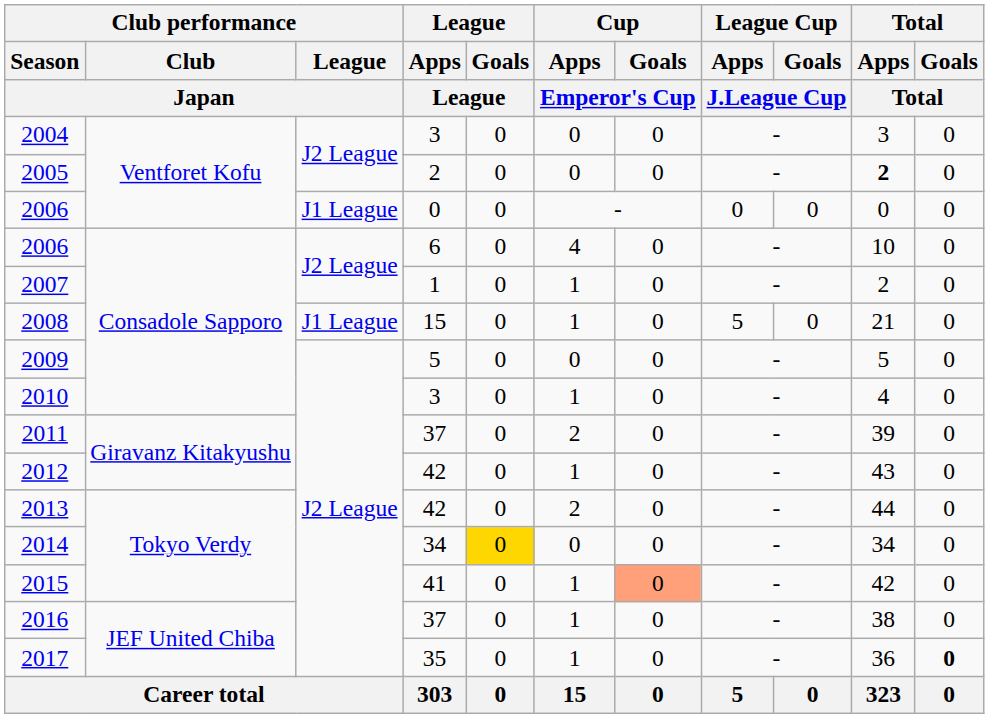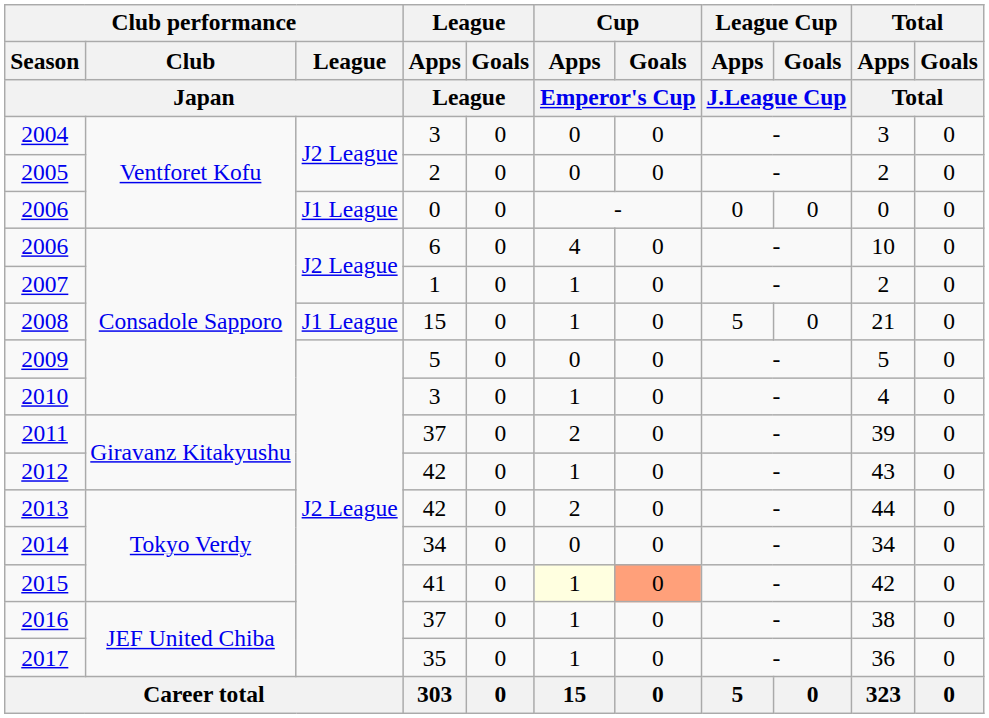(883, 172) bold -> (883, 172) normal
(500, 545) gold background -> (500, 545) no background
(575, 582) no background -> (575, 582) lightyellow background
(949, 657) bold -> (949, 657) normal
